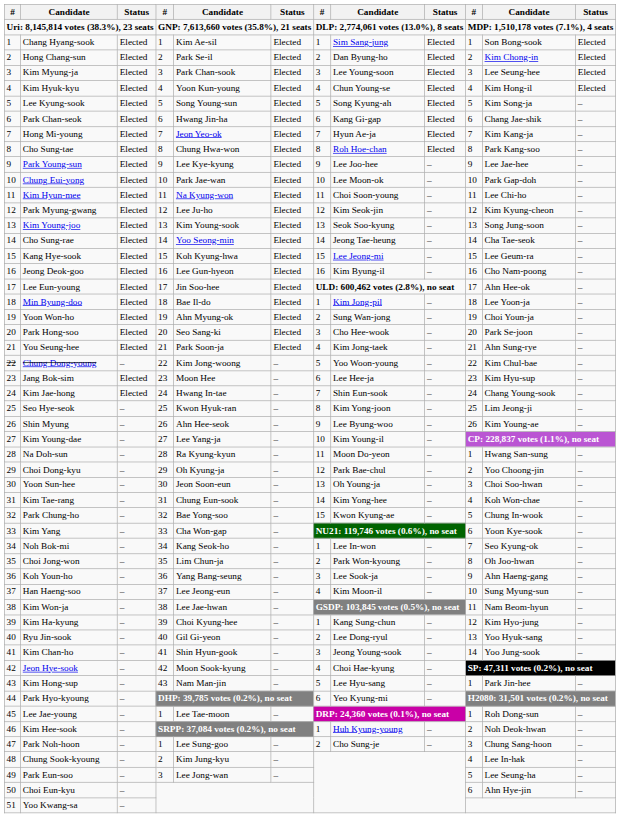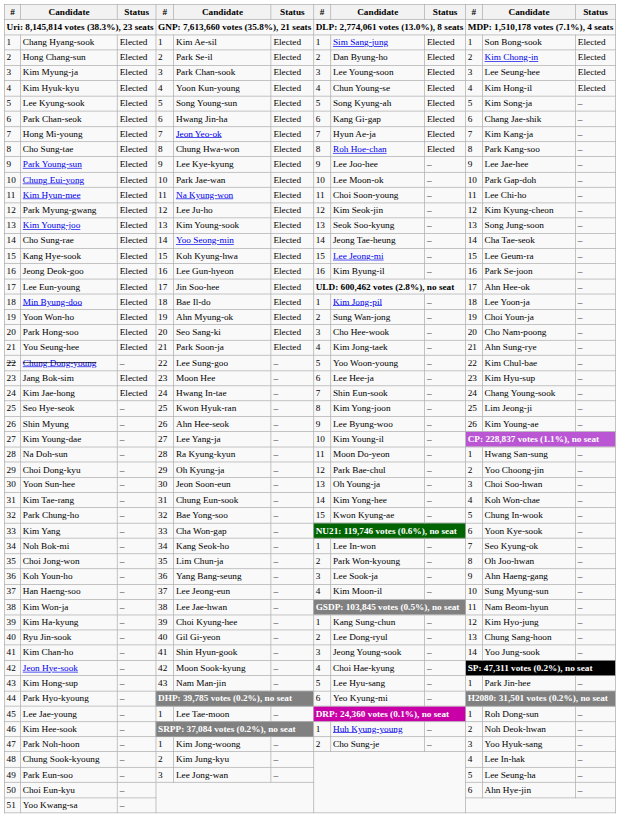(515, 271) Cho Nam-poong -> (509, 271) Park Se-joon
(509, 332) Park Se-joon -> (515, 332) Cho Nam-poong
(208, 362) Kim Jong-woong -> (202, 362) Lee Sung-goo
(513, 637) Yoo Hyuk-sang -> (518, 637) Chung Sang-hoon
(202, 744) Lee Sung-goo -> (208, 744) Kim Jong-woong
(518, 744) Chung Sang-hoon -> (513, 744) Yoo Hyuk-sang
